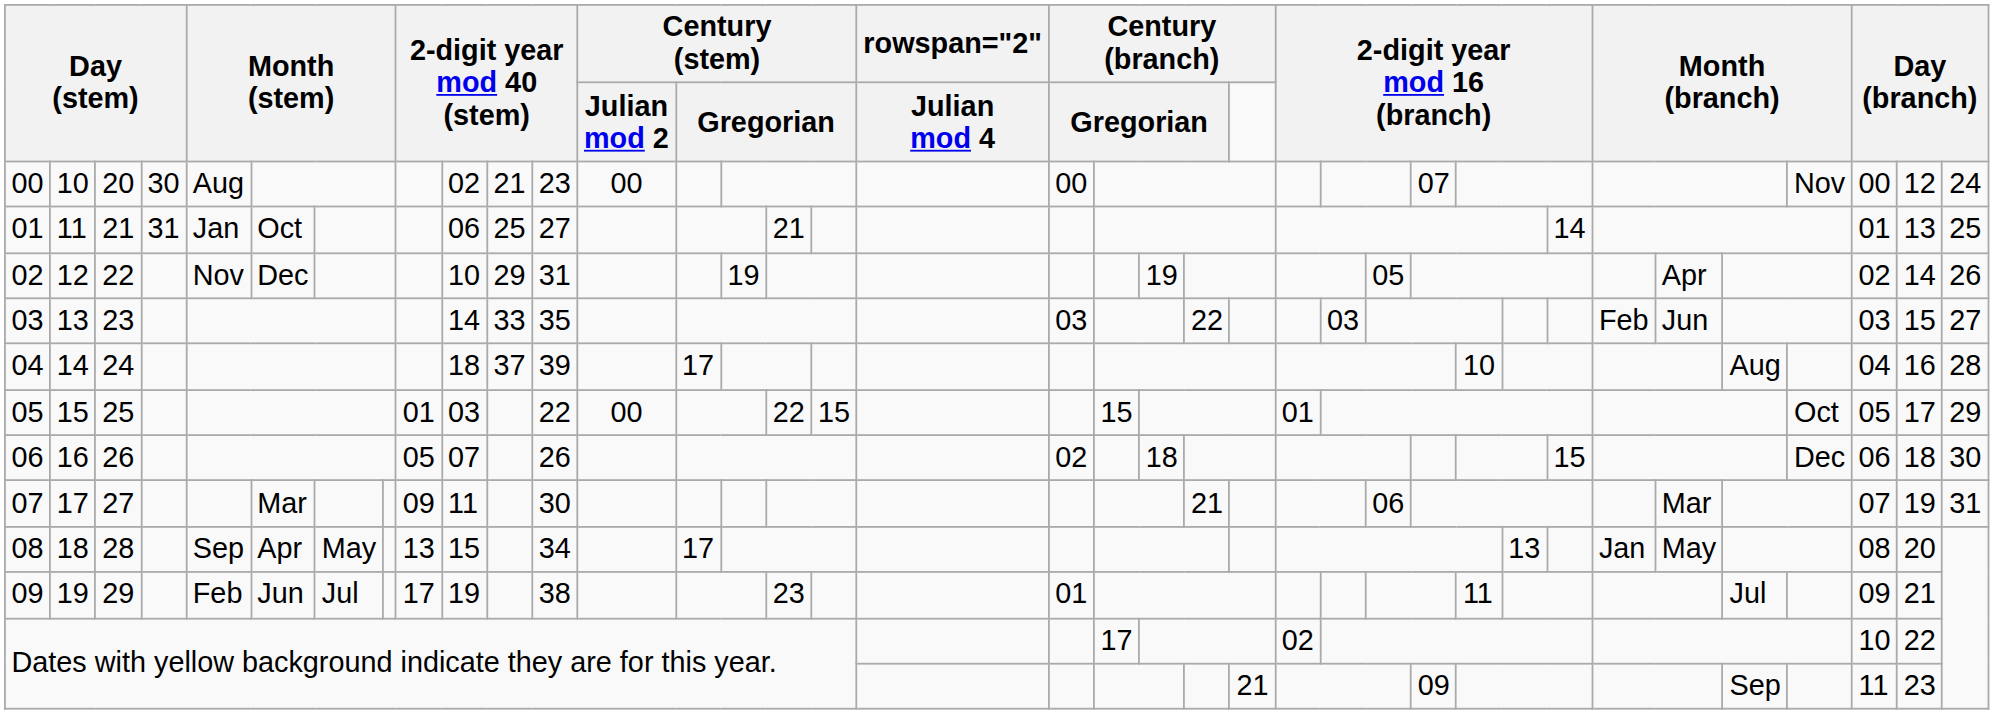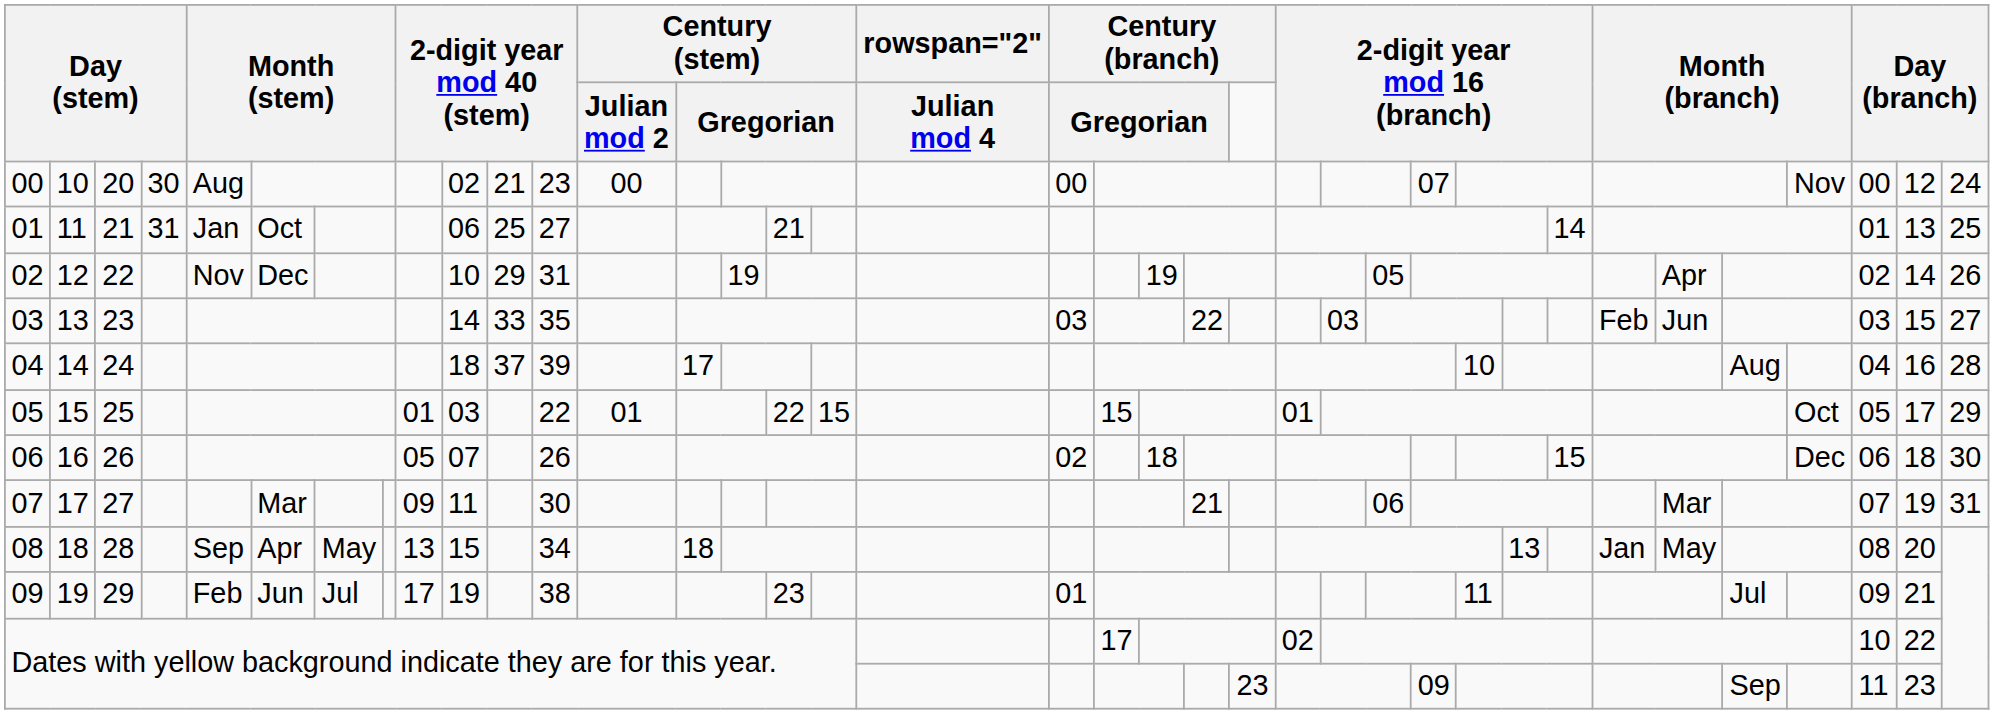(626, 411) 00 -> (626, 411) 01
(698, 548) 17 -> (698, 548) 18
(1252, 685) 21 -> (1252, 685) 23
